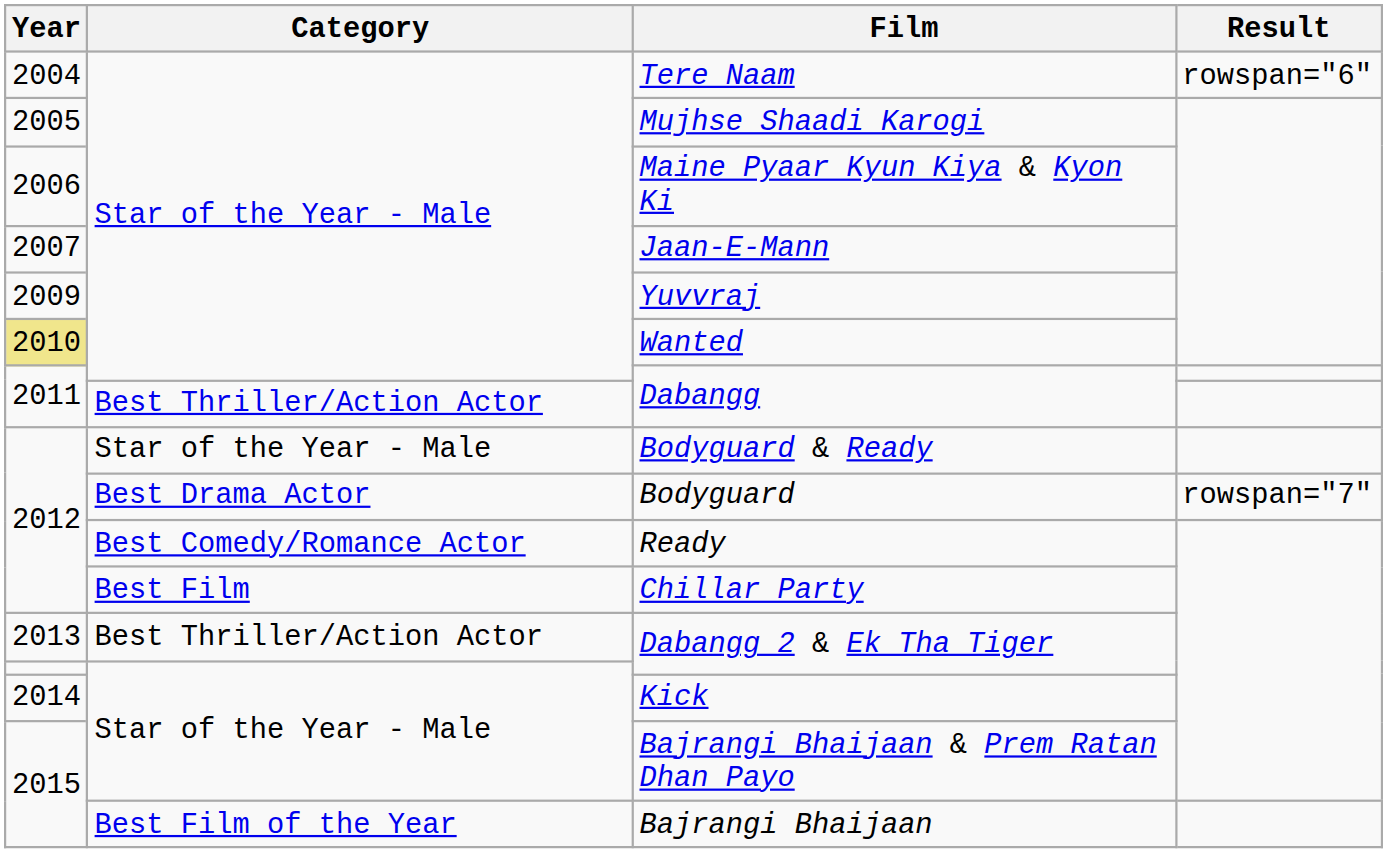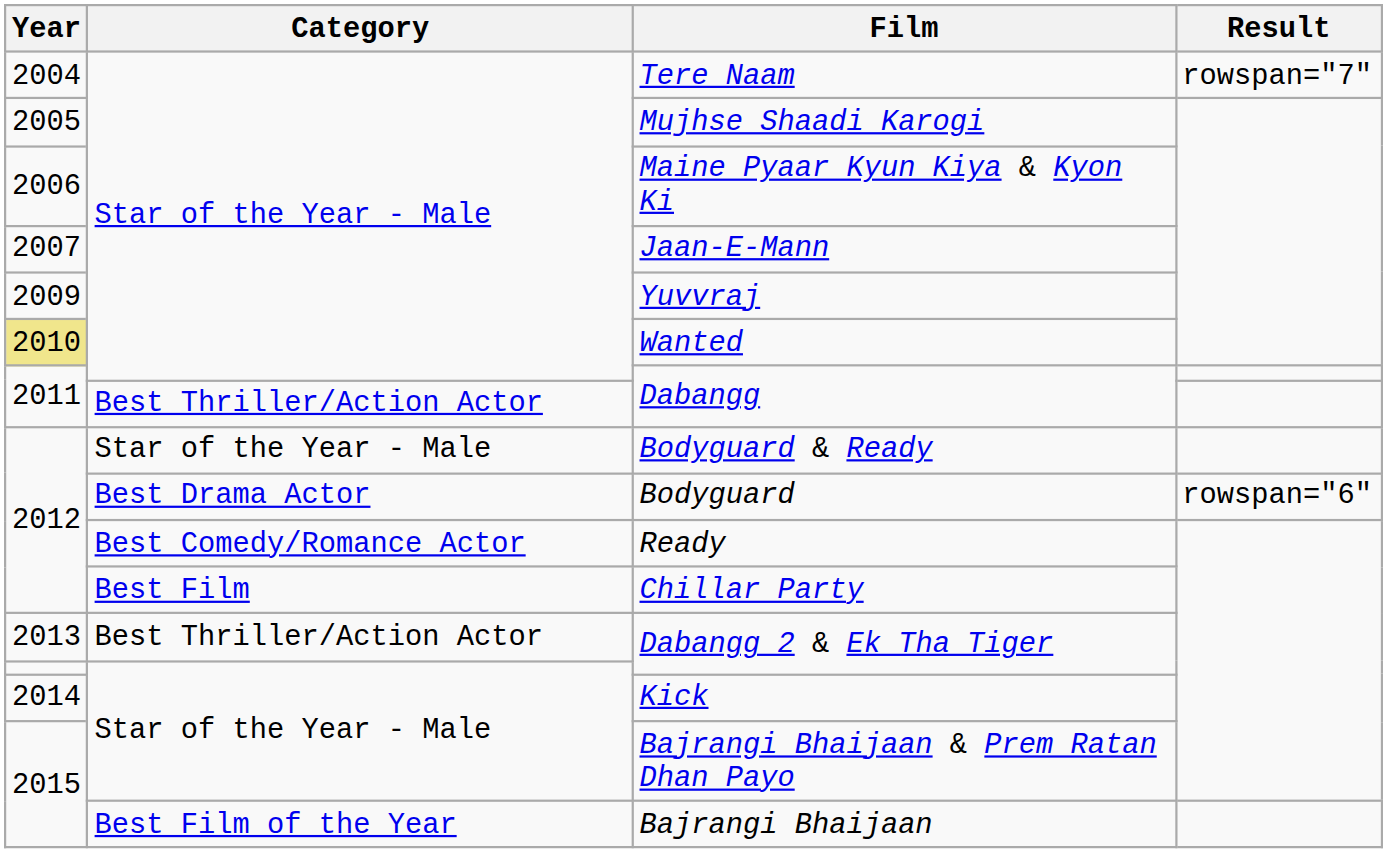(1277, 75) rowspan="6" -> (1277, 75) rowspan="7"
(1277, 497) rowspan="7" -> (1277, 497) rowspan="6"
